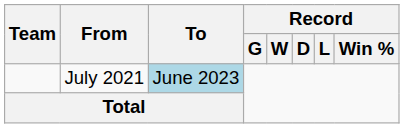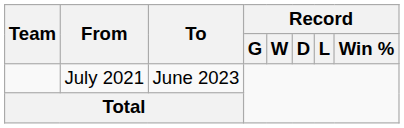(196, 78) lightblue background -> (196, 78) no background
